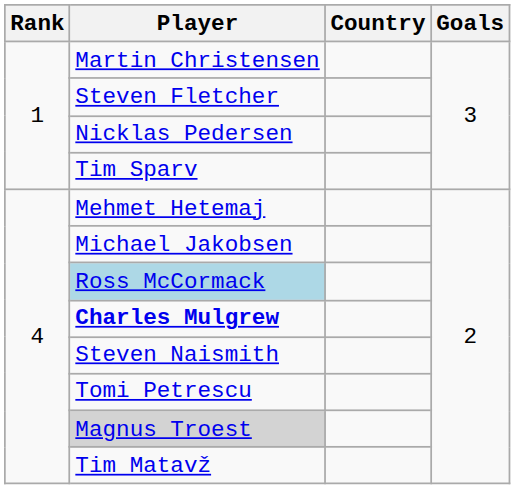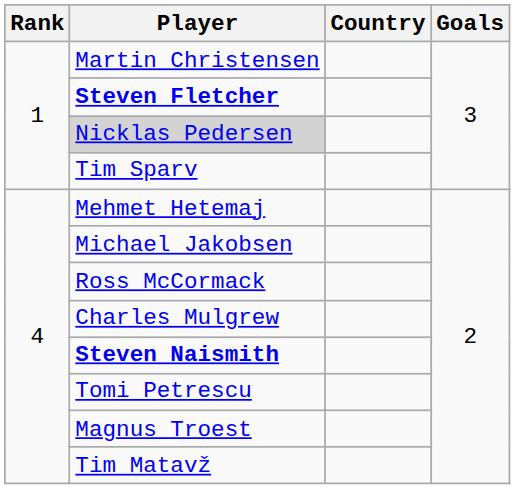(177, 97) normal -> (177, 97) bold
(184, 134) no background -> (184, 134) lightgrey background
(170, 281) lightblue background -> (170, 281) no background
(177, 318) bold -> (177, 318) normal
(177, 355) normal -> (177, 355) bold
(164, 429) lightgrey background -> (164, 429) no background
